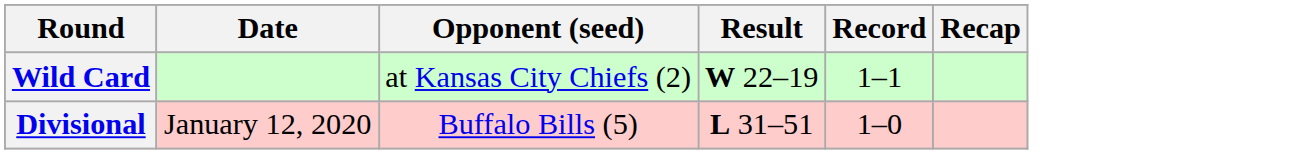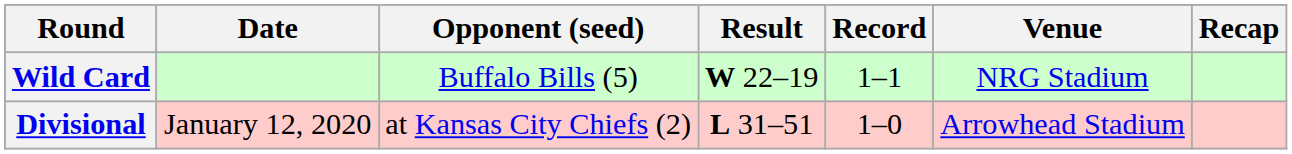+ column: (1063, 28)
(538, 76) at Kansas City Chiefs (2) -> (538, 76) Buffalo Bills (5)
(538, 124) Buffalo Bills (5) -> (538, 124) at Kansas City Chiefs (2)
